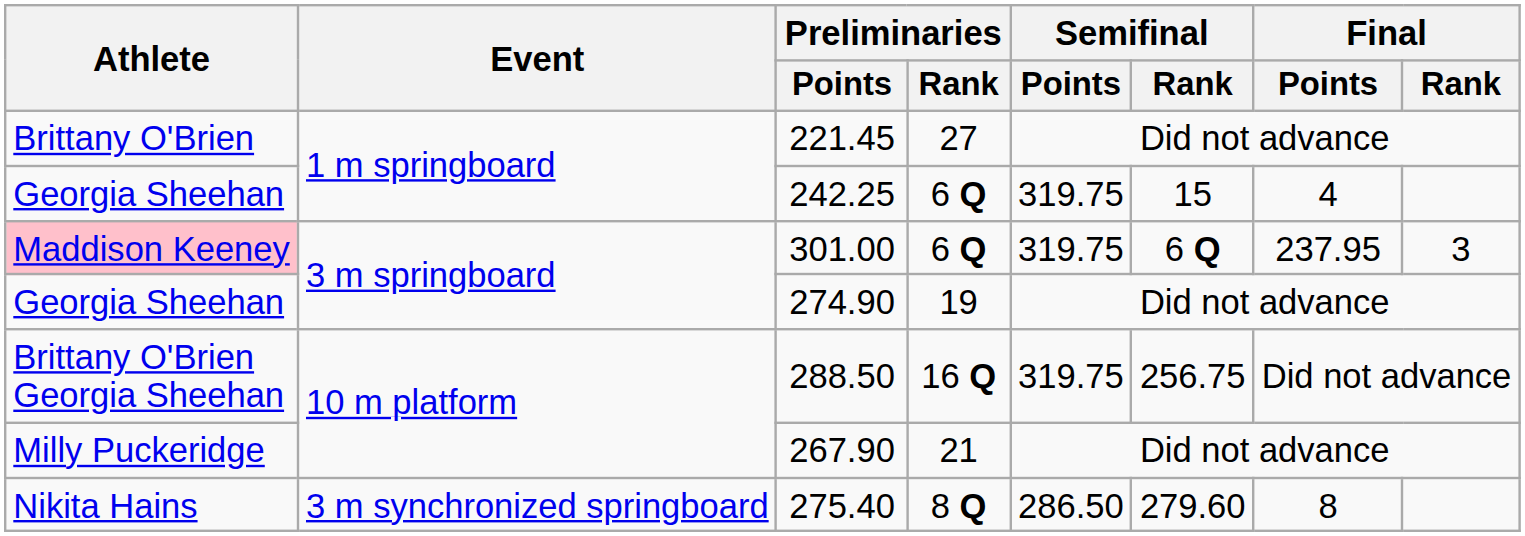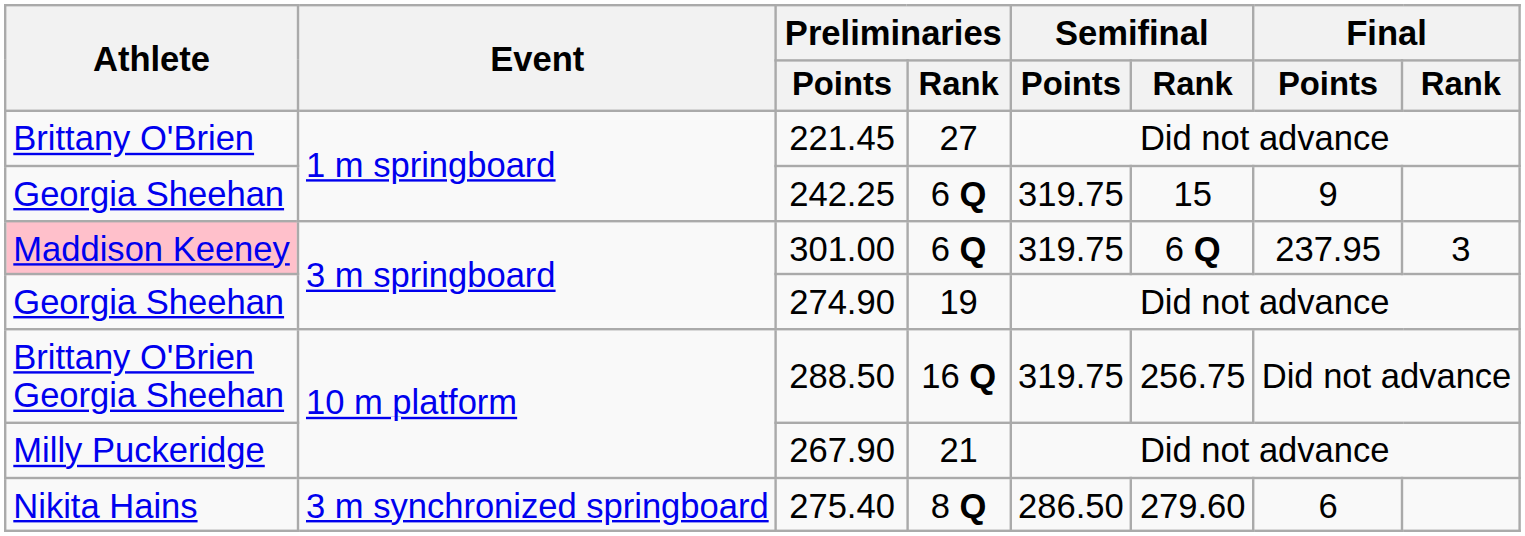(1328, 194) 4 -> (1328, 194) 9
(1328, 505) 8 -> (1328, 505) 6
